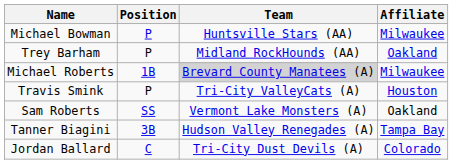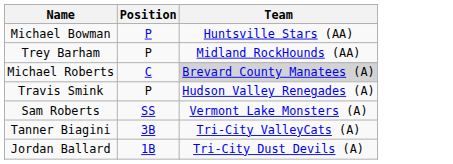- column: (412, 14)
(148, 72) 1B -> (148, 72) C
(279, 91) Tri-City ValleyCats (A) -> (279, 91) Hudson Valley Renegades (A)
(279, 130) Hudson Valley Renegades (A) -> (279, 130) Tri-City ValleyCats (A)
(148, 149) C -> (148, 149) 1B
